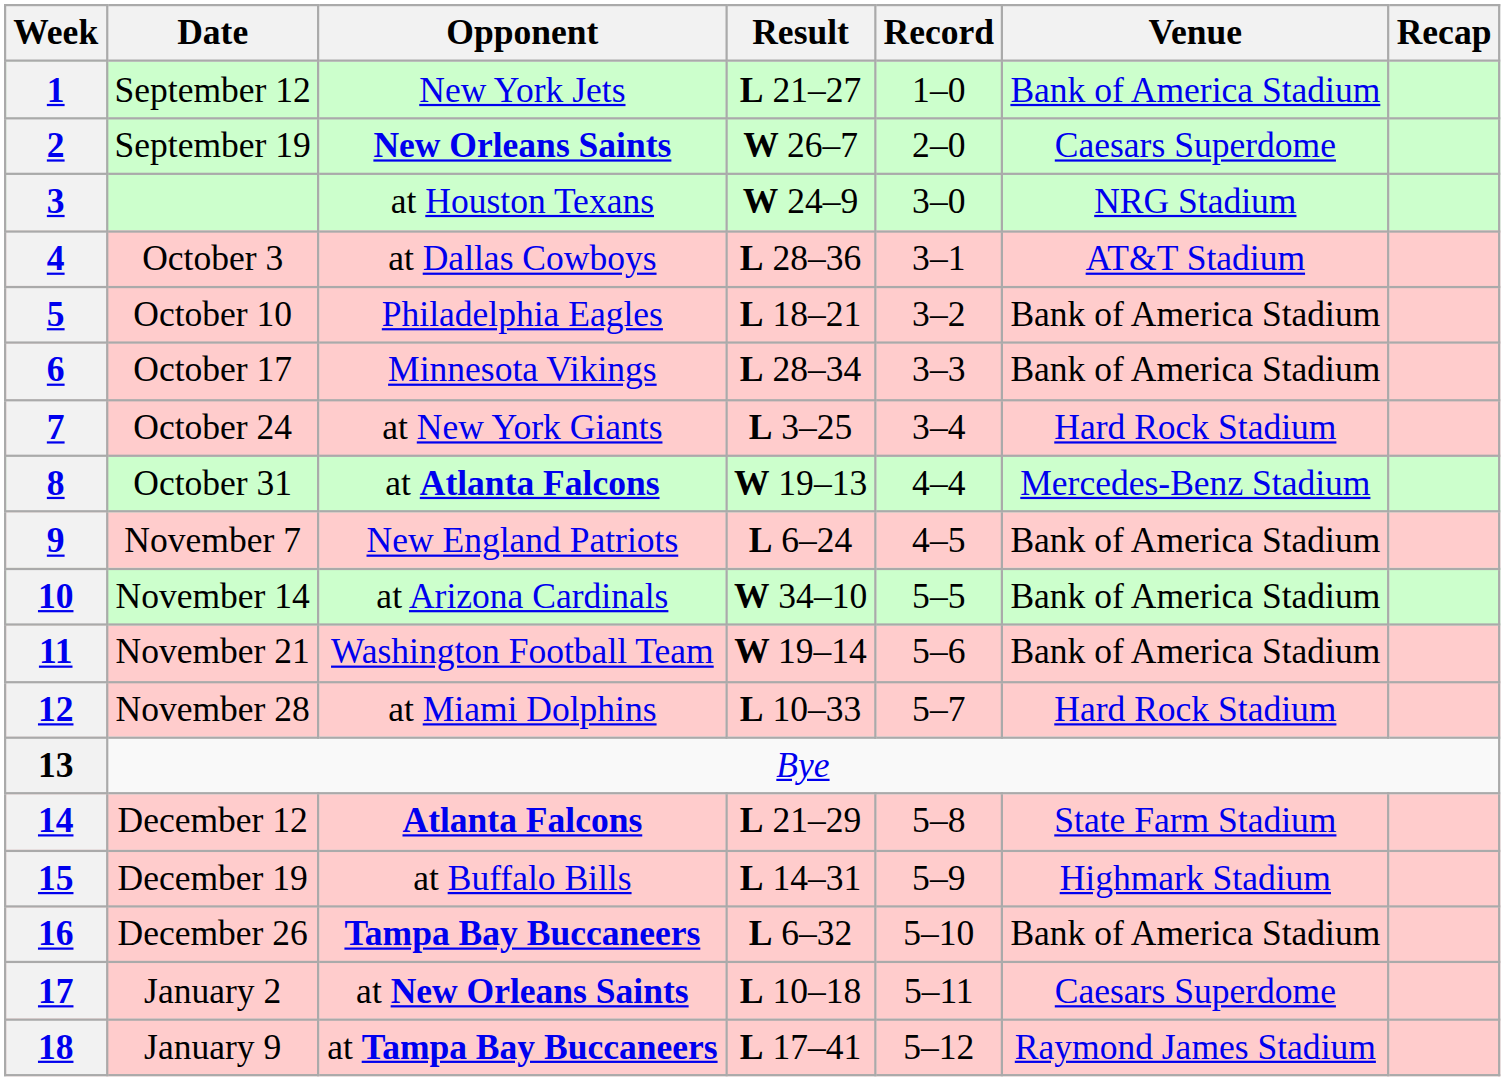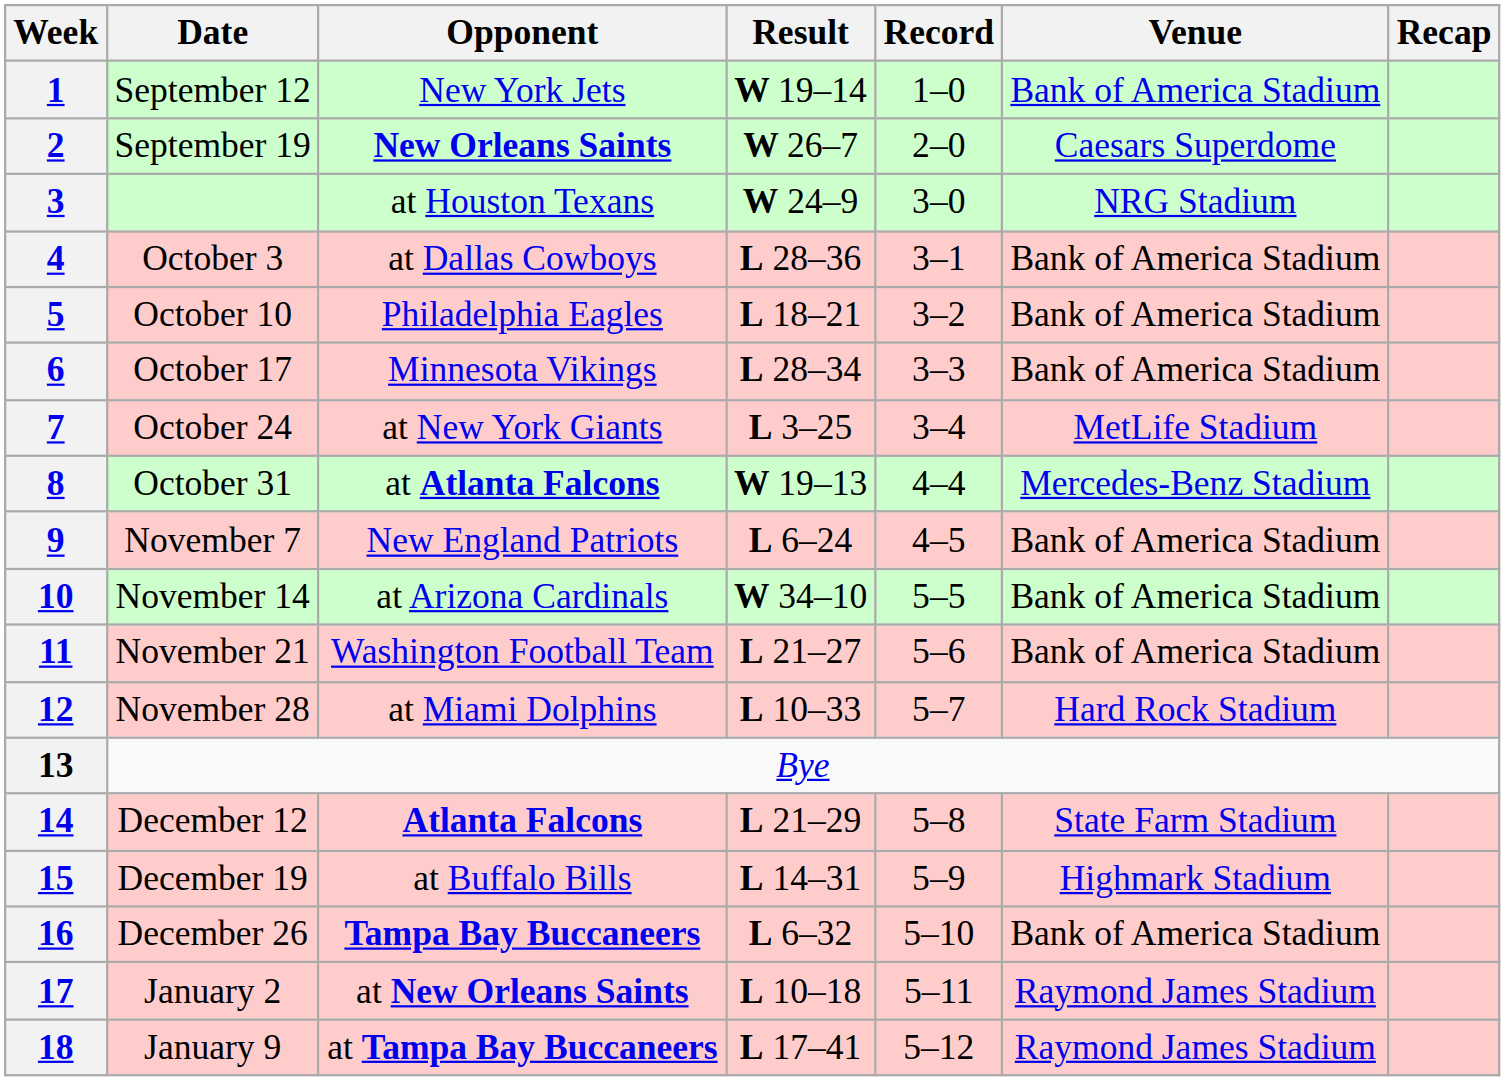(801, 88) L 21–27 -> (801, 88) W 19–14
(1195, 257) AT&T Stadium -> (1195, 257) Bank of America Stadium
(1195, 426) Hard Rock Stadium -> (1195, 426) MetLife Stadium
(801, 652) W 19–14 -> (801, 652) L 21–27
(1195, 990) Caesars Superdome -> (1195, 990) Raymond James Stadium
